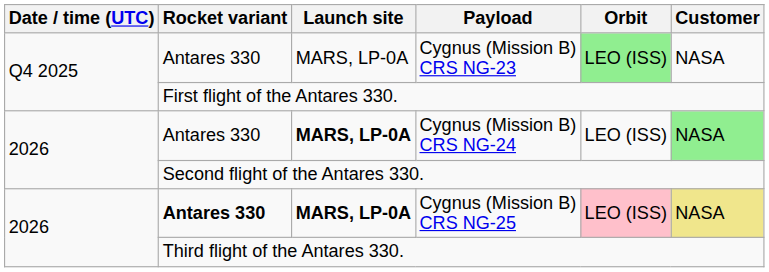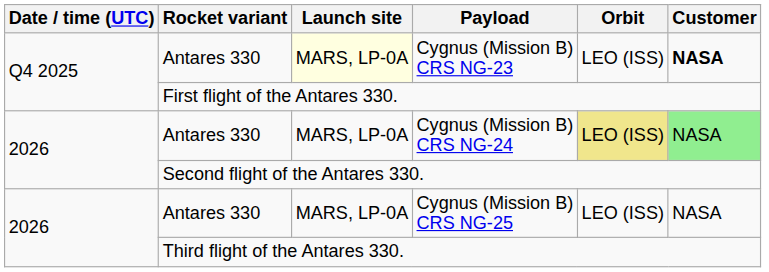(352, 57) no background -> (352, 57) lightyellow background
(626, 57) lightgreen background -> (623, 57) no background
(700, 57) normal -> (698, 57) bold
(353, 135) bold -> (352, 135) normal
(626, 135) no background -> (623, 135) khaki background
(214, 213) bold -> (211, 213) normal
(353, 213) bold -> (352, 213) normal
(626, 213) pink background -> (623, 213) no background
(700, 213) khaki background -> (697, 213) no background
